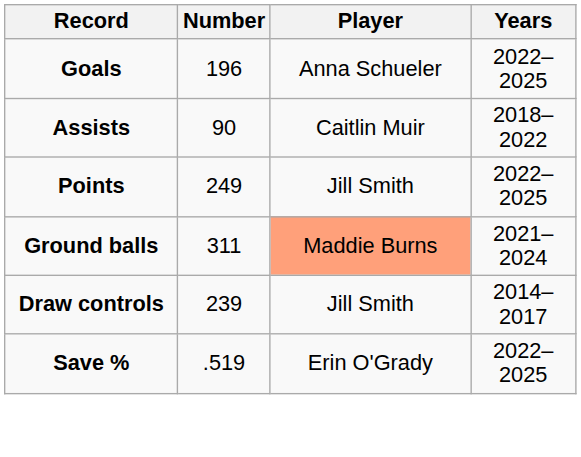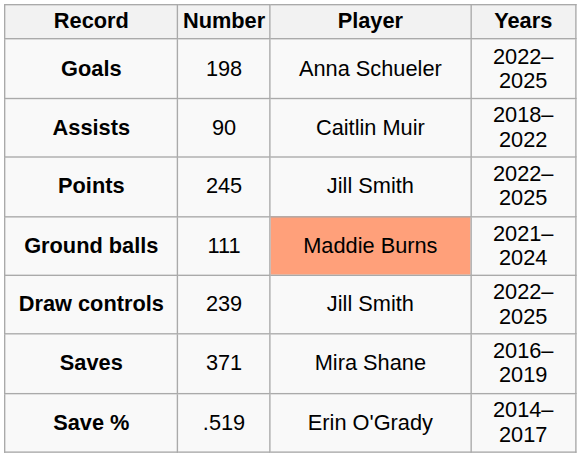(224, 68) 196 -> (224, 68) 198
(224, 186) 249 -> (224, 186) 245
(224, 245) 311 -> (224, 245) 111
(523, 304) 2014–2017 -> (523, 304) 2022–2025
+ row: (91, 363)
(523, 363) 2022–2025 -> (523, 422) 2014–2017
